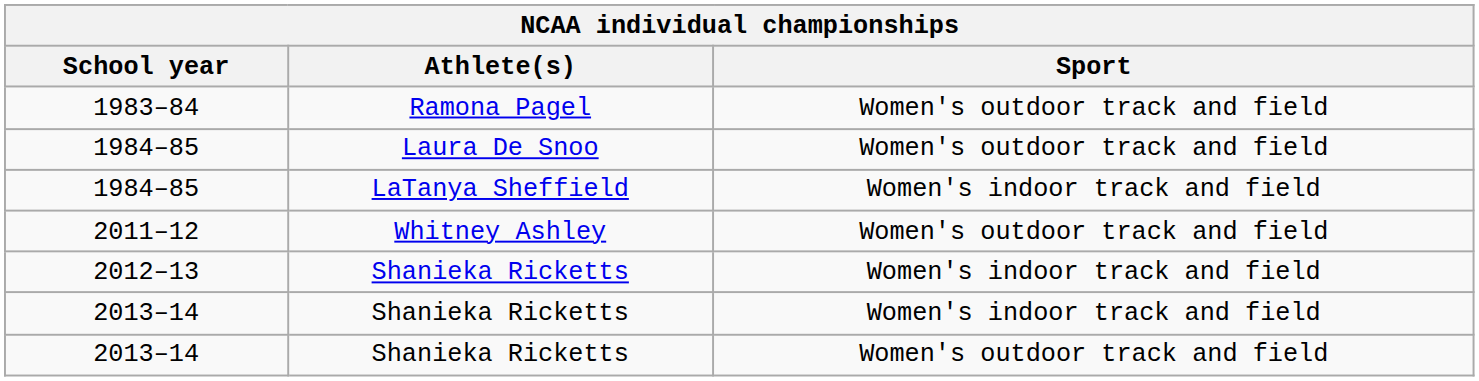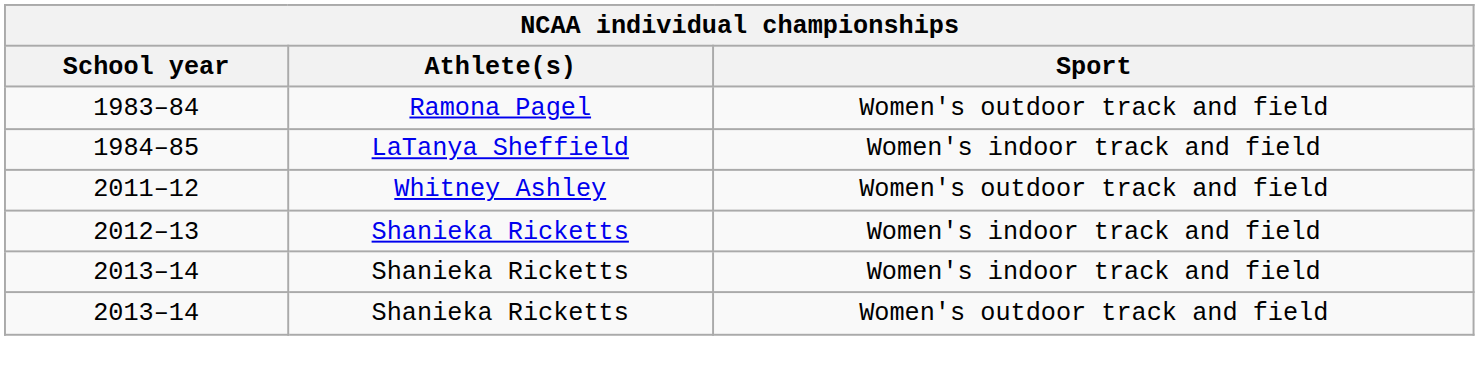- row: (146, 149)
